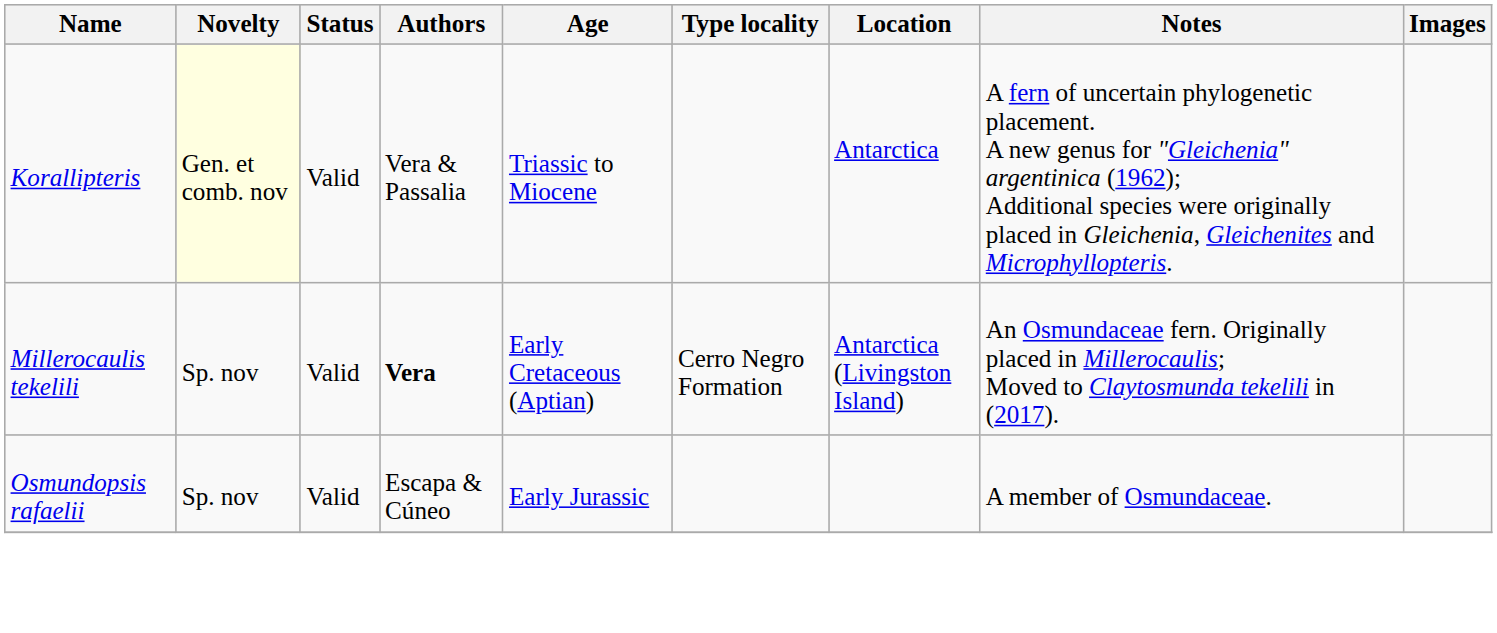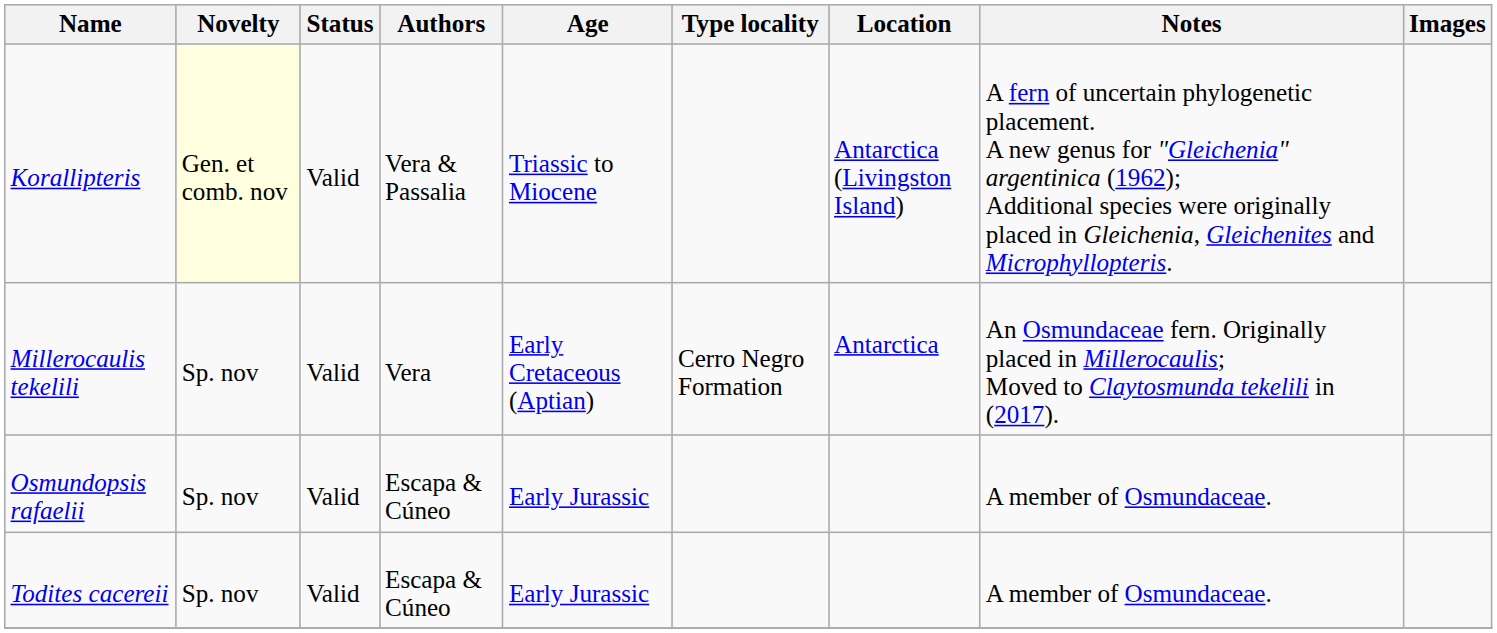(886, 149) Antarctica -> (893, 177) Antarctica (Livingston Island)
(410, 372) bold -> (408, 372) normal
(893, 372) Antarctica (Livingston Island) -> (886, 344) Antarctica
+ row: (90, 593)
